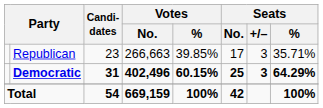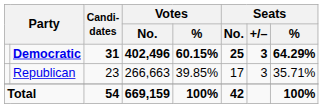rows swapped: (47, 73) <-> (44, 53)
